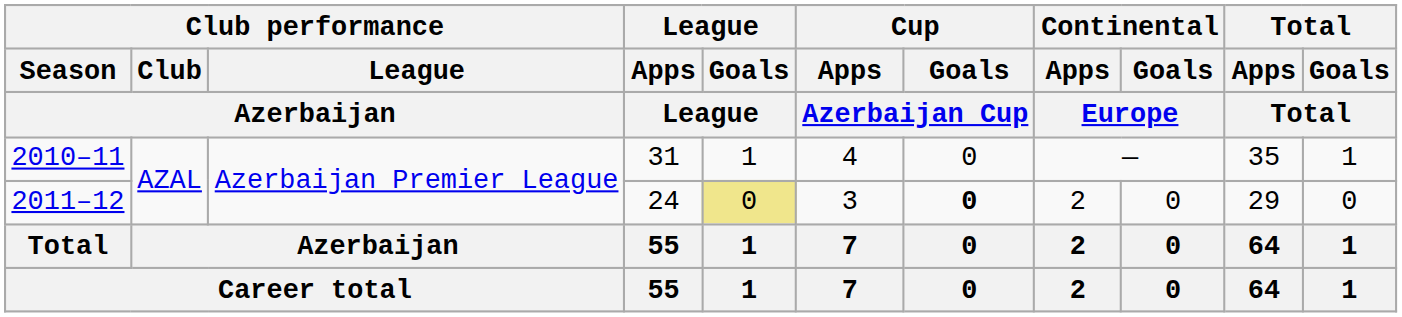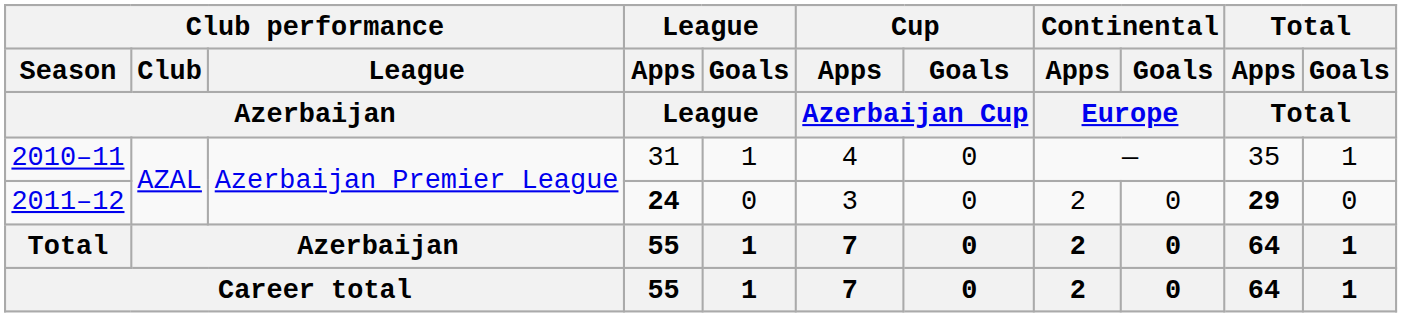(664, 202) normal -> (664, 202) bold
(749, 202) khaki background -> (749, 202) no background
(969, 202) bold -> (969, 202) normal
(1264, 202) normal -> (1264, 202) bold
